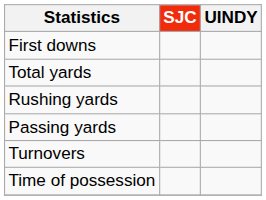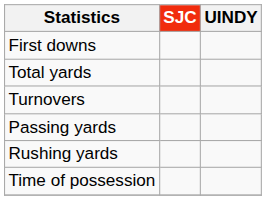rows swapped: (63, 99) <-> (47, 153)
